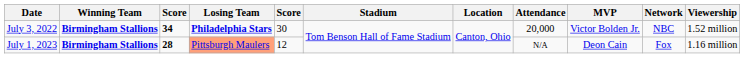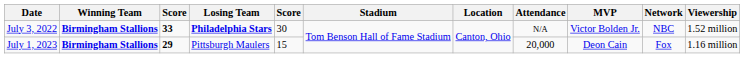(167, 28) 34 -> (167, 28) 33
(540, 28) 20,000 -> (540, 28) N/A
(167, 45) 28 -> (167, 45) 29
(230, 45) lightsalmon background -> (230, 45) no background
(282, 45) 12 -> (282, 45) 15
(540, 45) N/A -> (540, 45) 20,000
